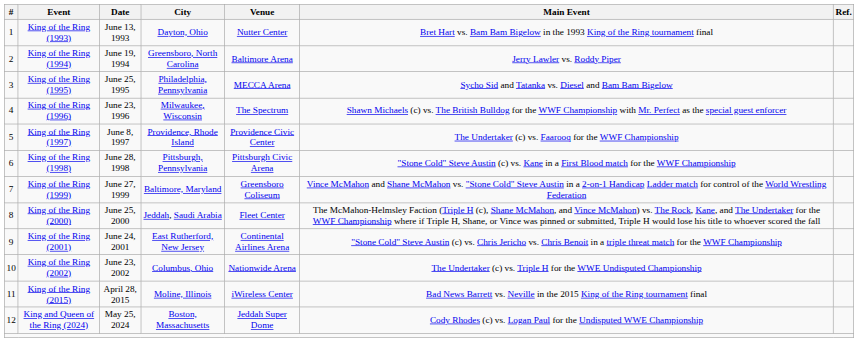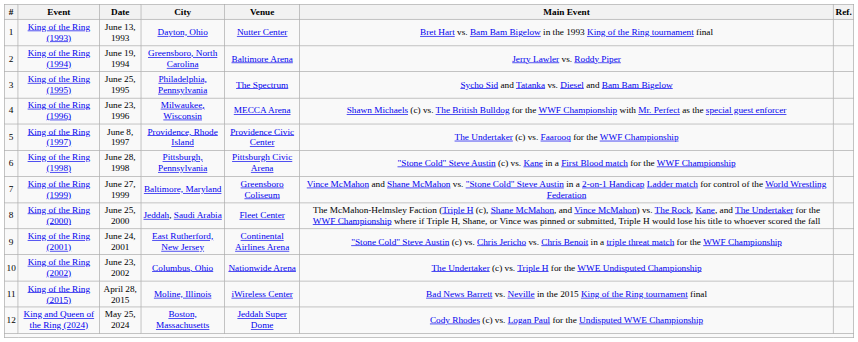(262, 84) MECCA Arena -> (262, 84) The Spectrum
(262, 110) The Spectrum -> (262, 110) MECCA Arena
